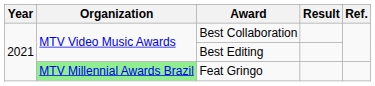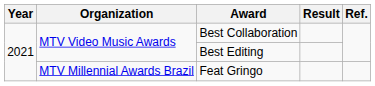(117, 71) lightgreen background -> (117, 71) no background
